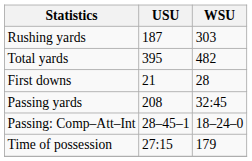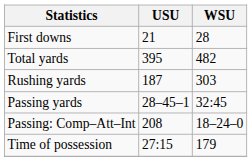rows swapped: (39, 80) <-> (47, 37)
(152, 102) 208 -> (166, 102) 28–45–1
(166, 123) 28–45–1 -> (152, 123) 208
